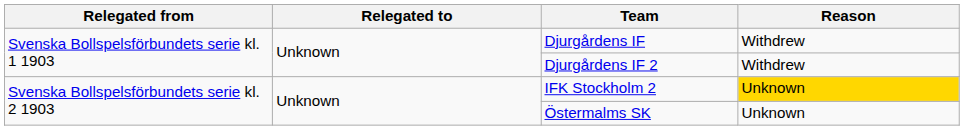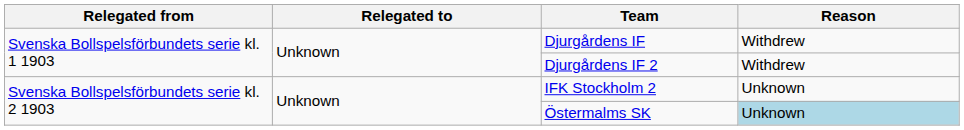(773, 88) gold background -> (773, 88) no background
(773, 112) no background -> (773, 112) lightblue background
